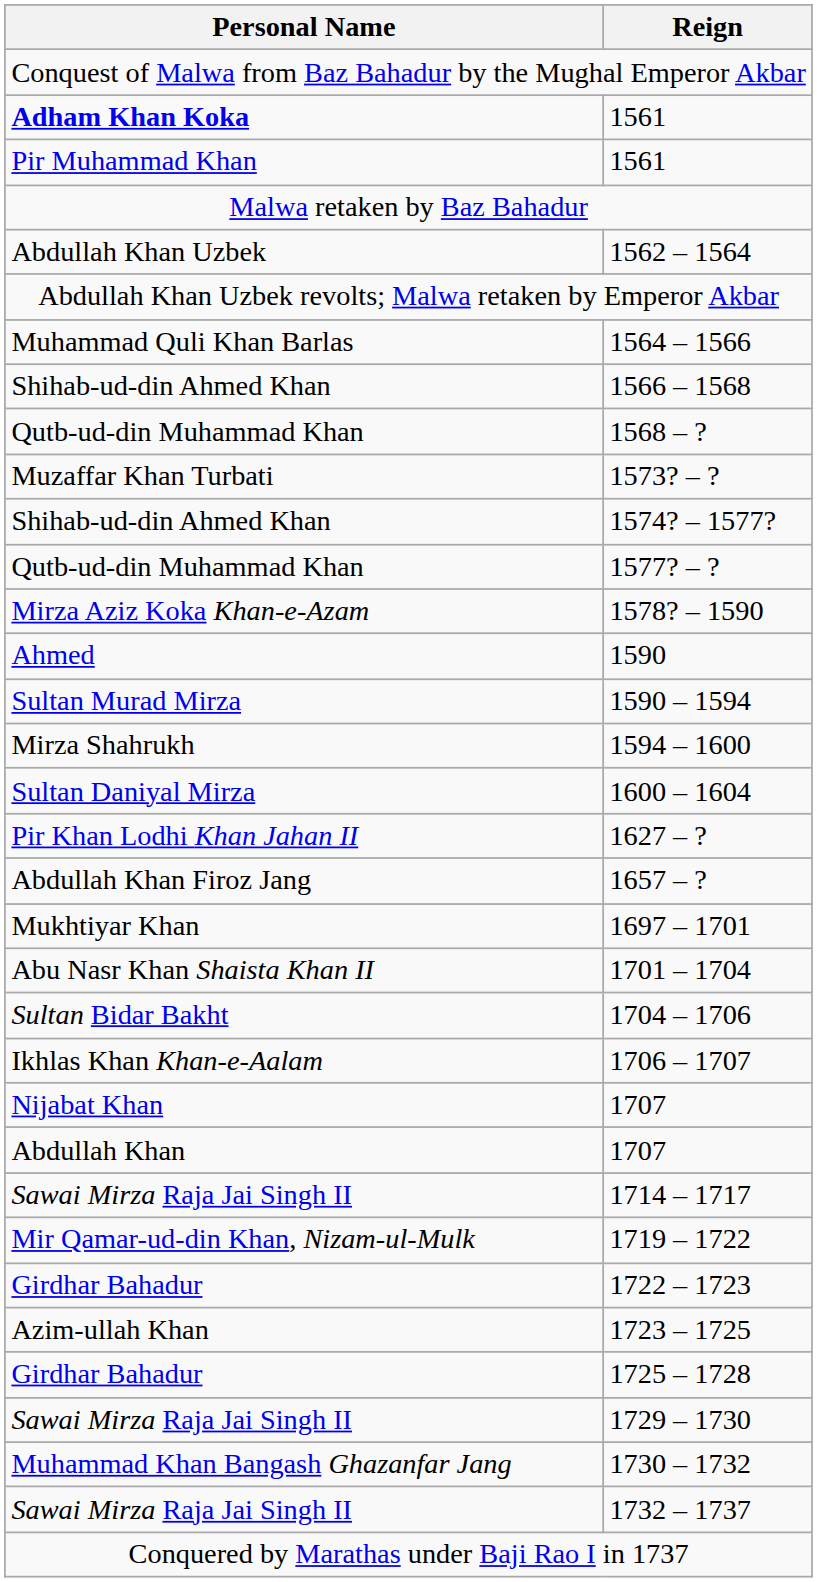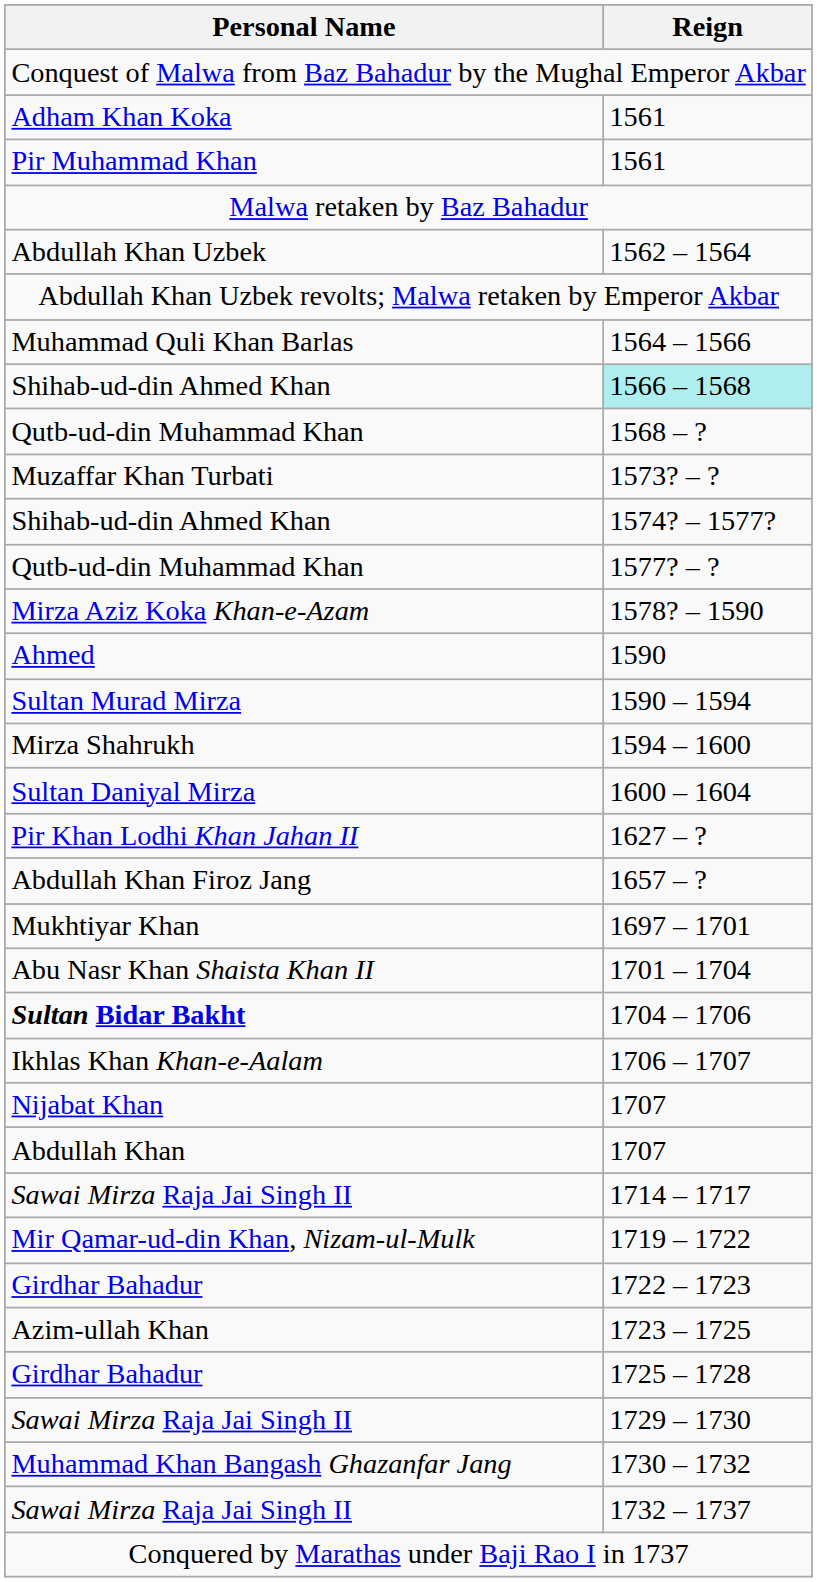(130, 116) bold -> (122, 116) normal
(680, 386) no background -> (680, 386) paleturquoise background
(120, 1015) normal -> (128, 1015) bold
